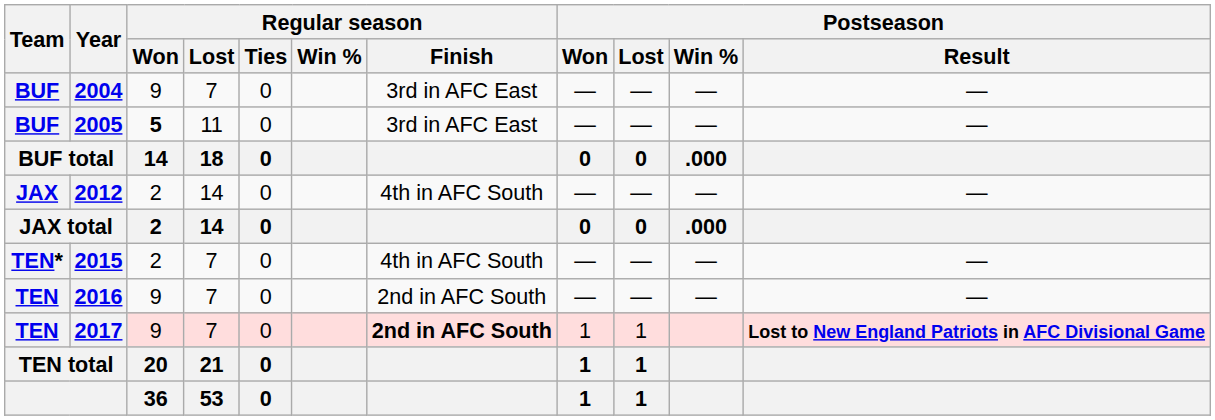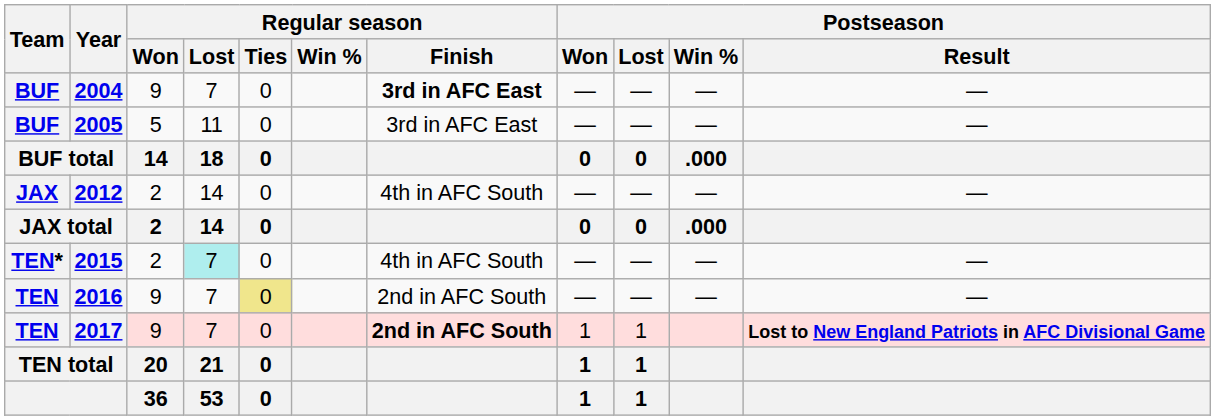(462, 90) normal -> (462, 90) bold
(156, 124) bold -> (156, 124) normal
(212, 261) no background -> (212, 261) paleturquoise background
(266, 295) no background -> (266, 295) khaki background
